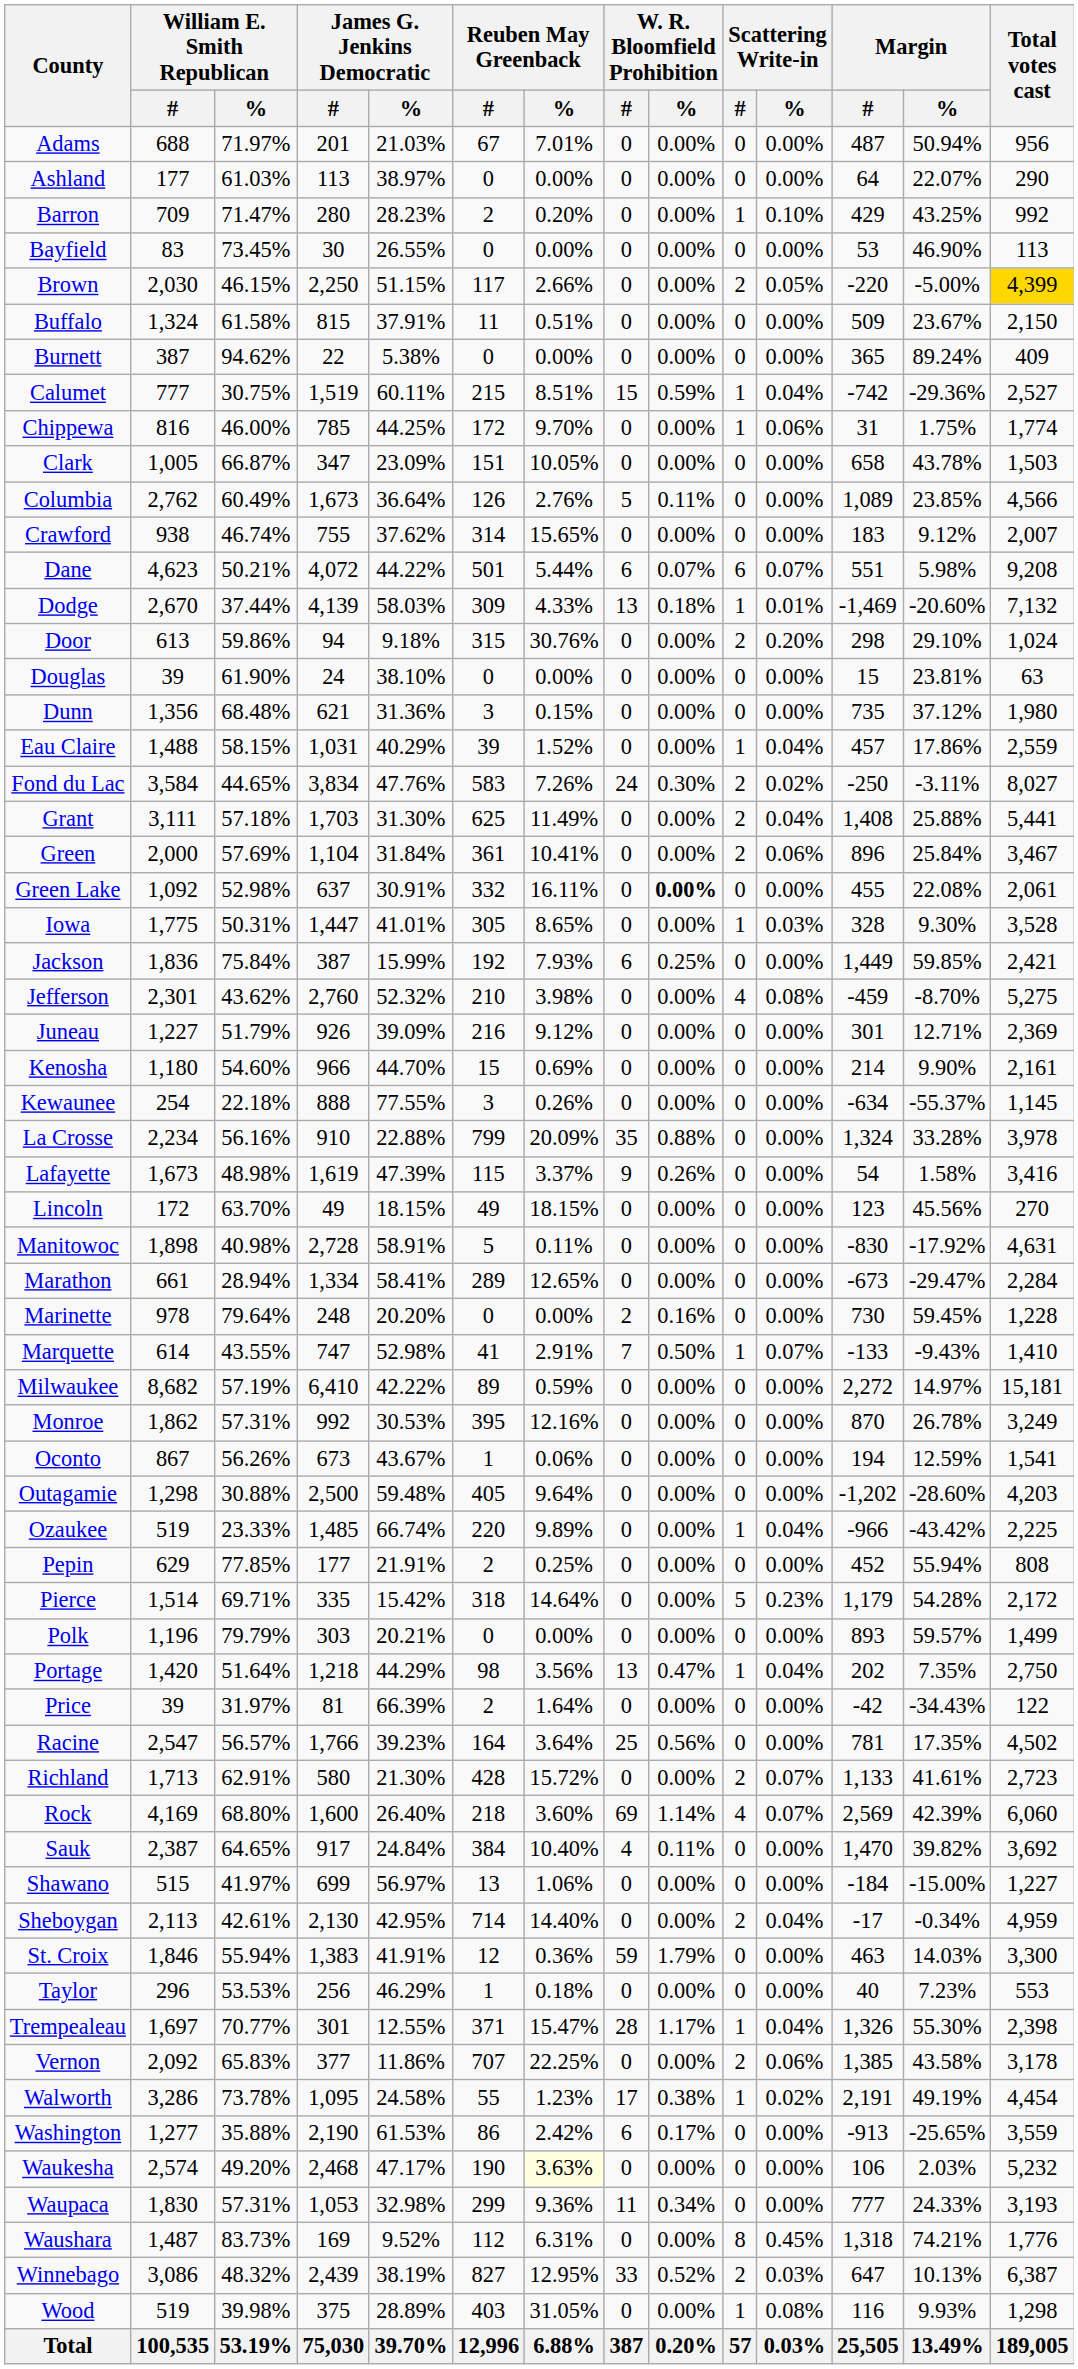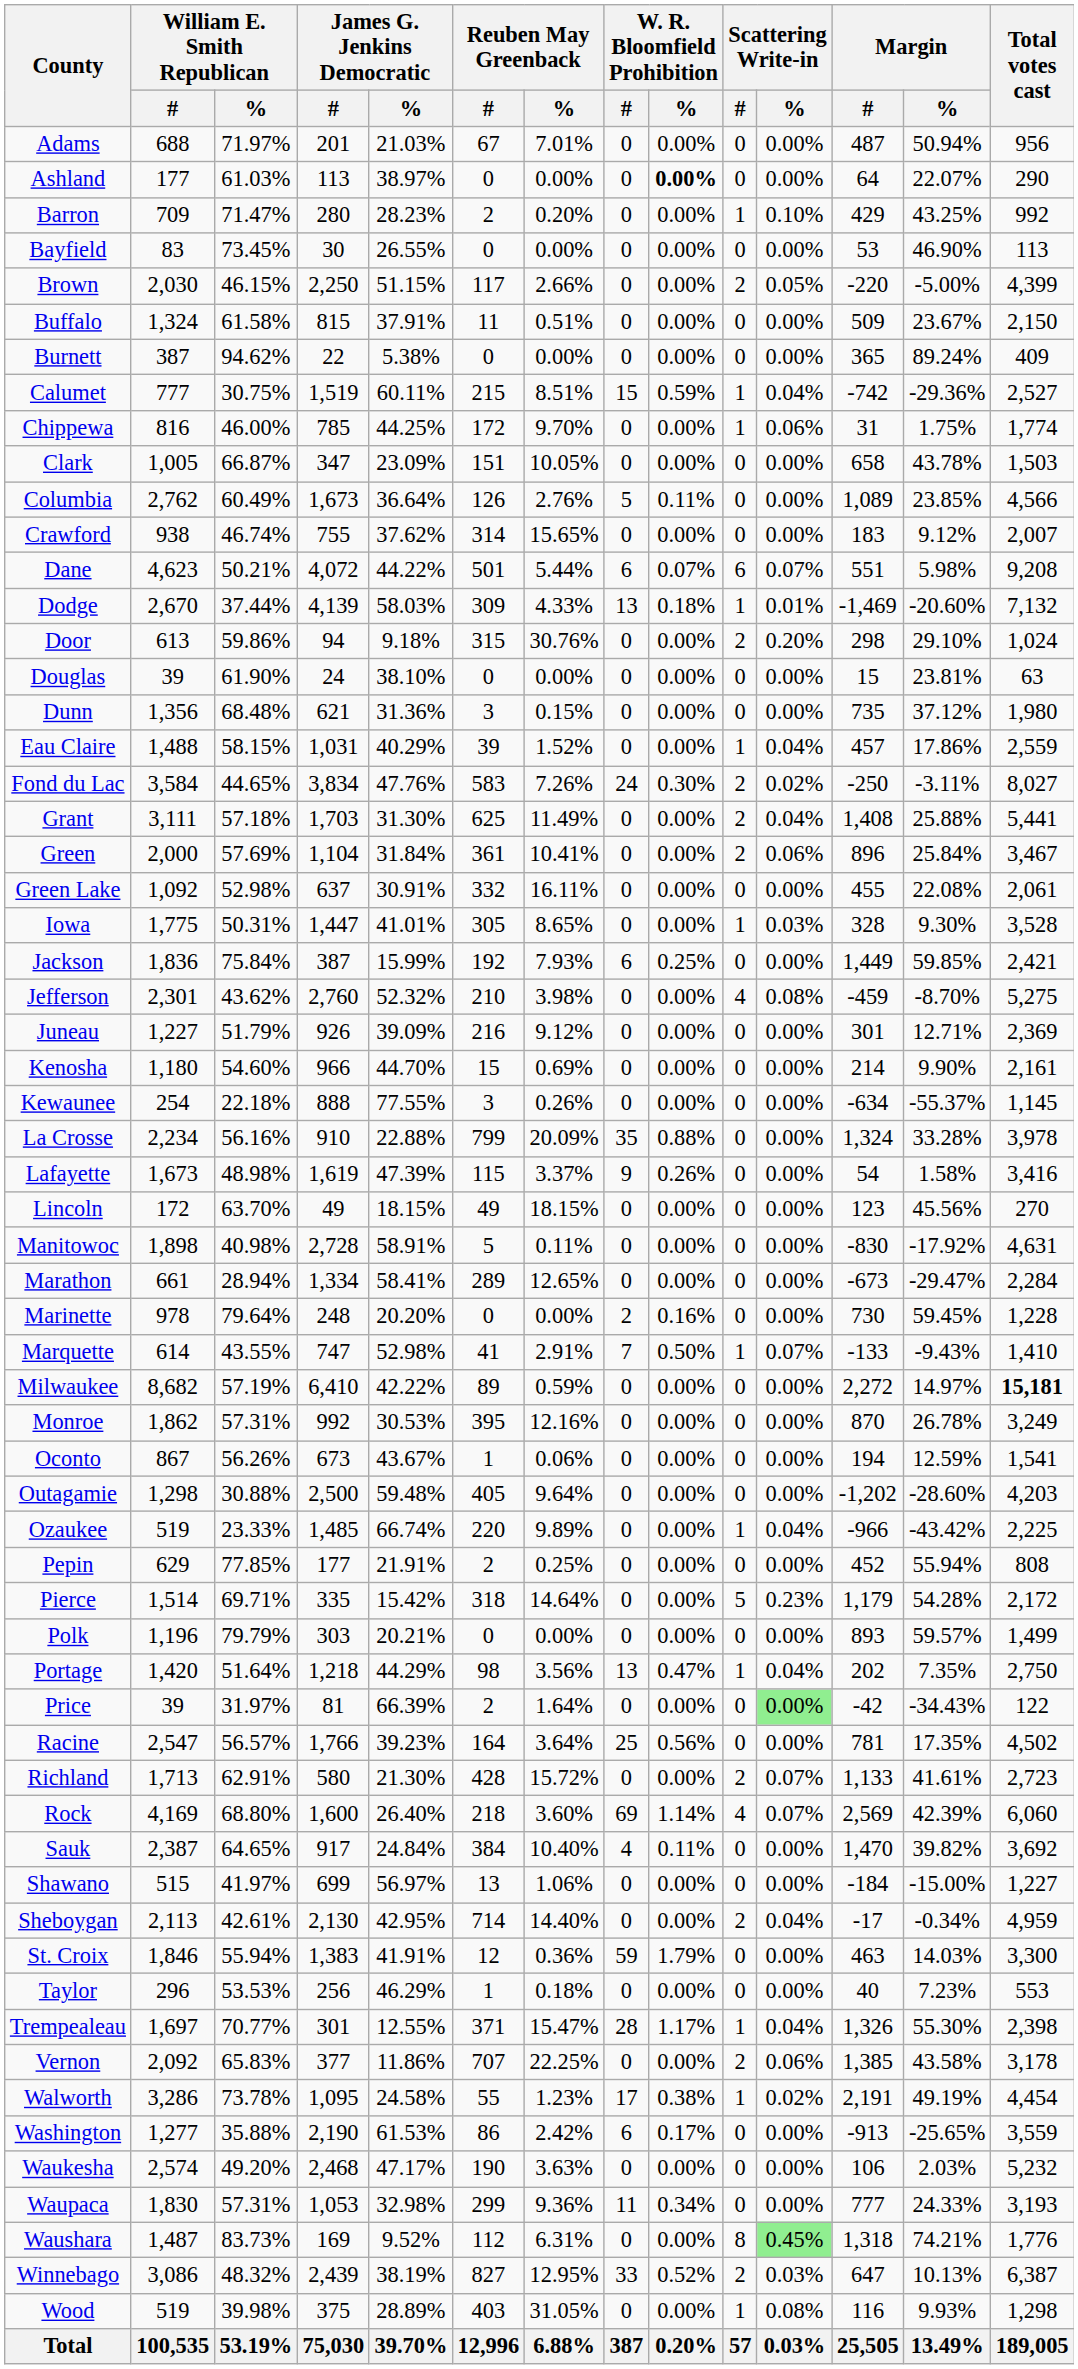(686, 179) normal -> (686, 179) bold
(1032, 285) gold background -> (1032, 285) no background
(686, 889) bold -> (686, 889) normal
(1032, 1387) normal -> (1032, 1387) bold
(794, 1706) no background -> (794, 1706) lightgreen background
(564, 2168) lightyellow background -> (564, 2168) no background
(794, 2239) no background -> (794, 2239) lightgreen background
